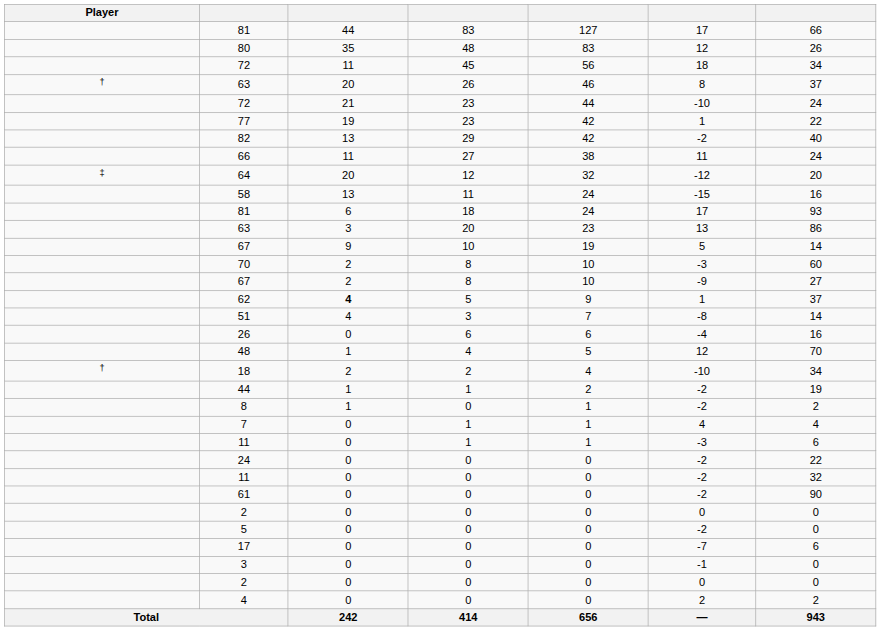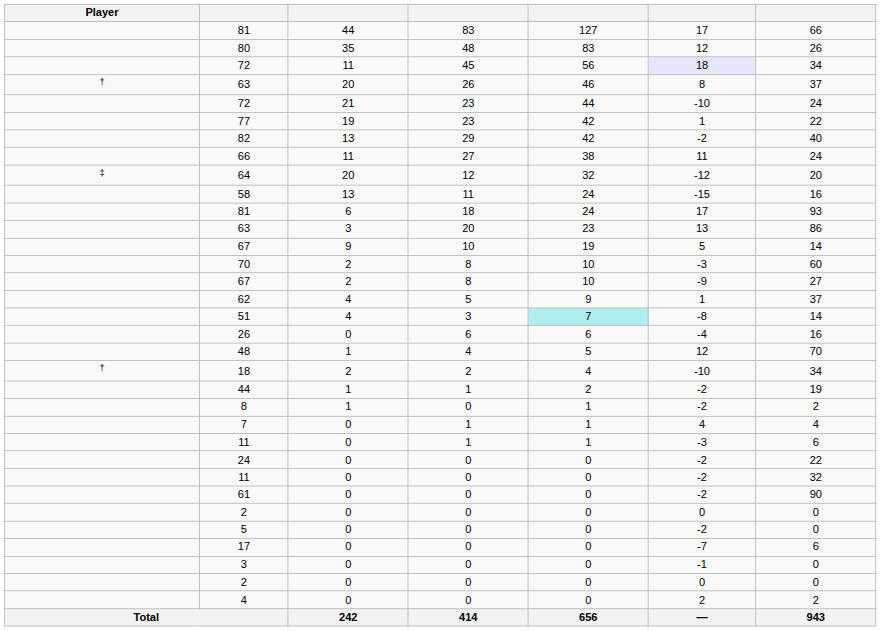(702, 65) no background -> (702, 65) lavender background
(348, 299) bold -> (348, 299) normal
(588, 316) no background -> (588, 316) paleturquoise background
